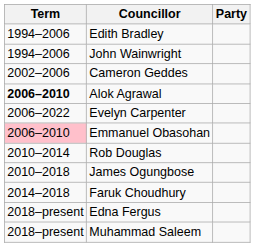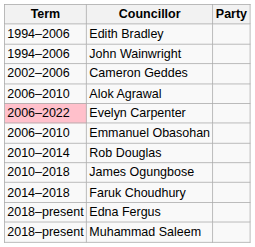(39, 93) bold -> (39, 93) normal
(39, 113) no background -> (39, 113) pink background
(39, 133) pink background -> (39, 133) no background
